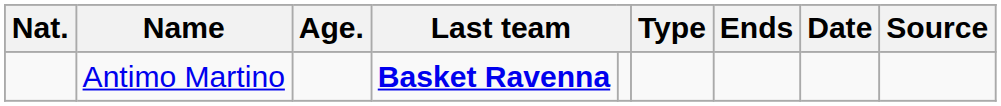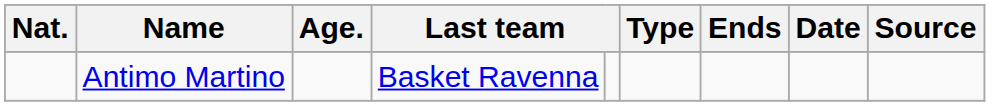(494, 76) bold -> (488, 76) normal
